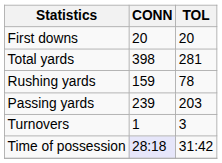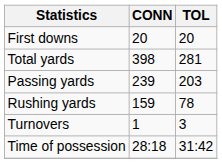rows swapped: (52, 81) <-> (51, 103)
(149, 147) lavender background -> (149, 147) no background
